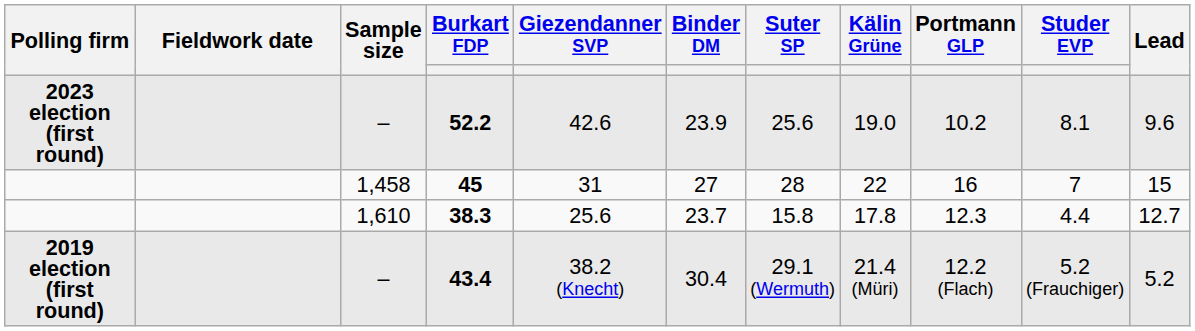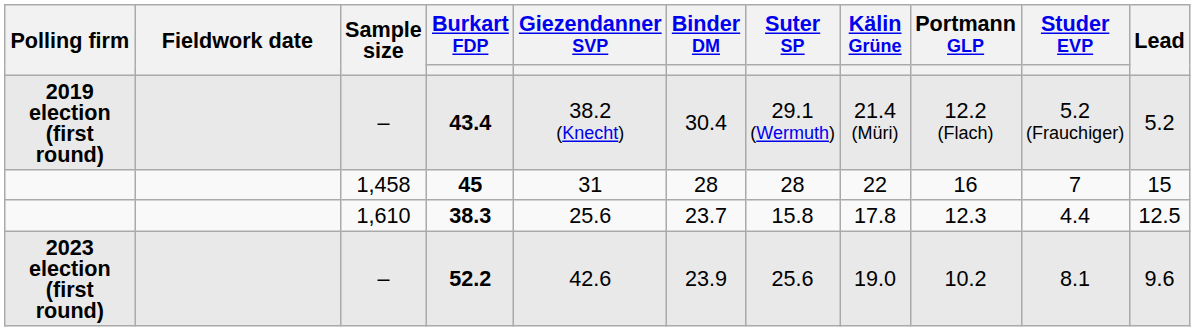rows swapped: (470, 122) <-> (470, 279)
(706, 185) 27 -> (706, 185) 28
(1159, 216) 12.7 -> (1159, 216) 12.5
